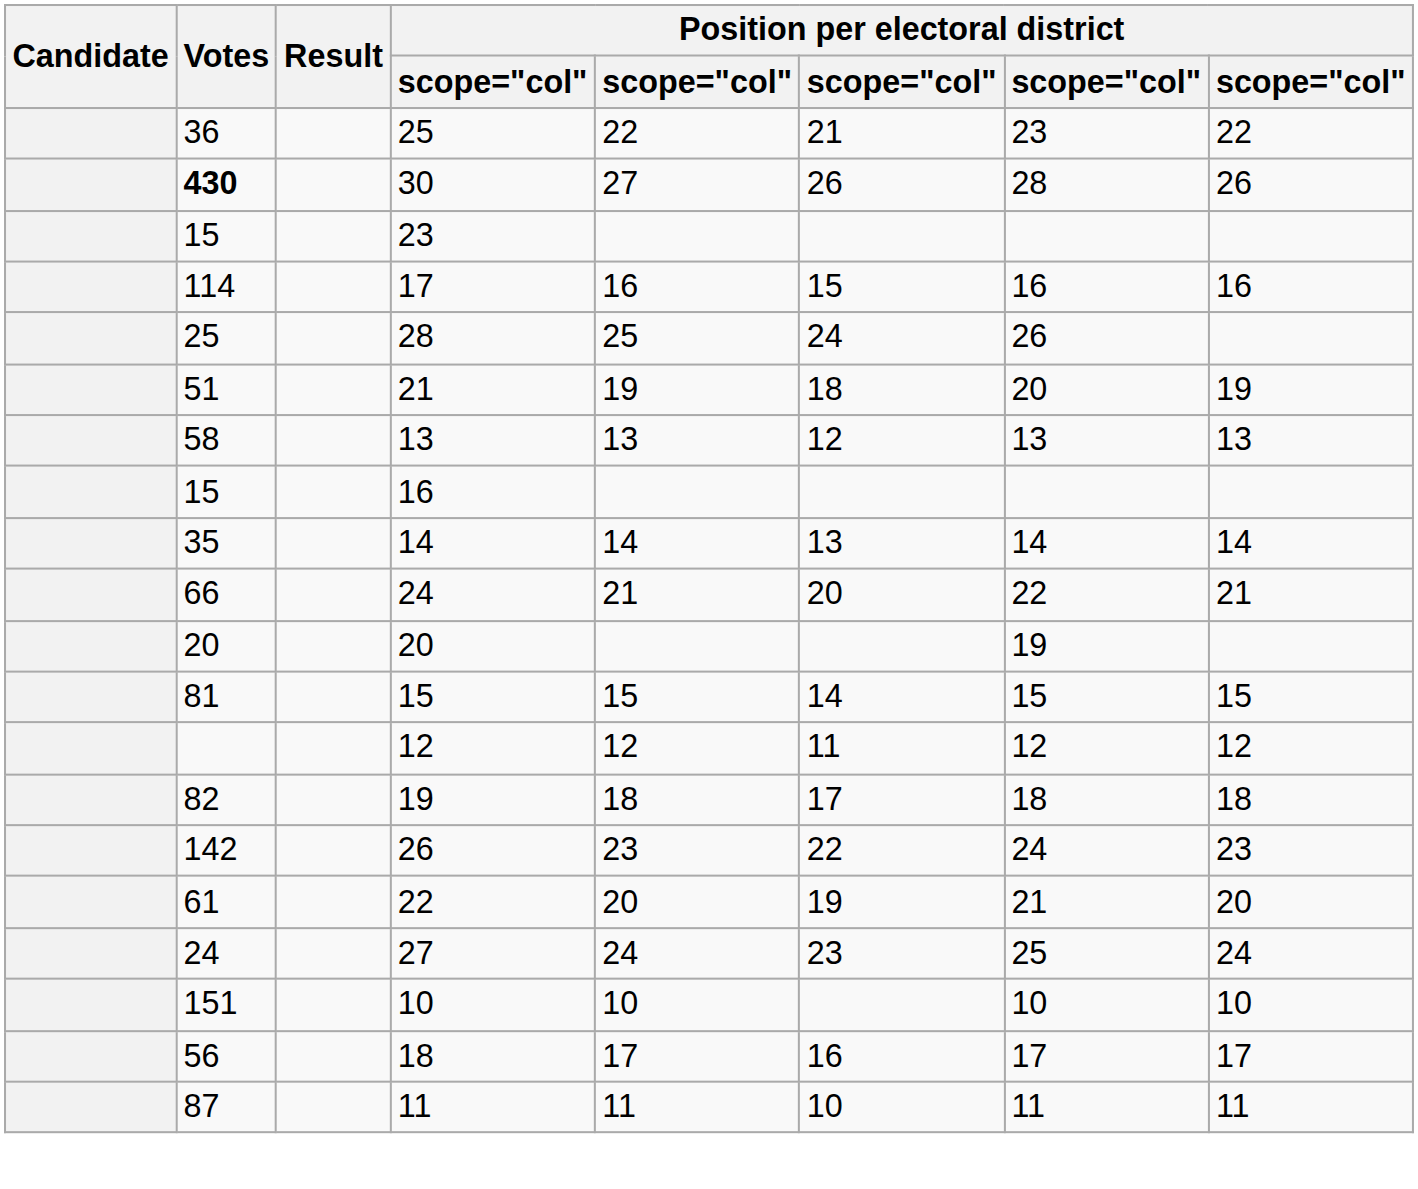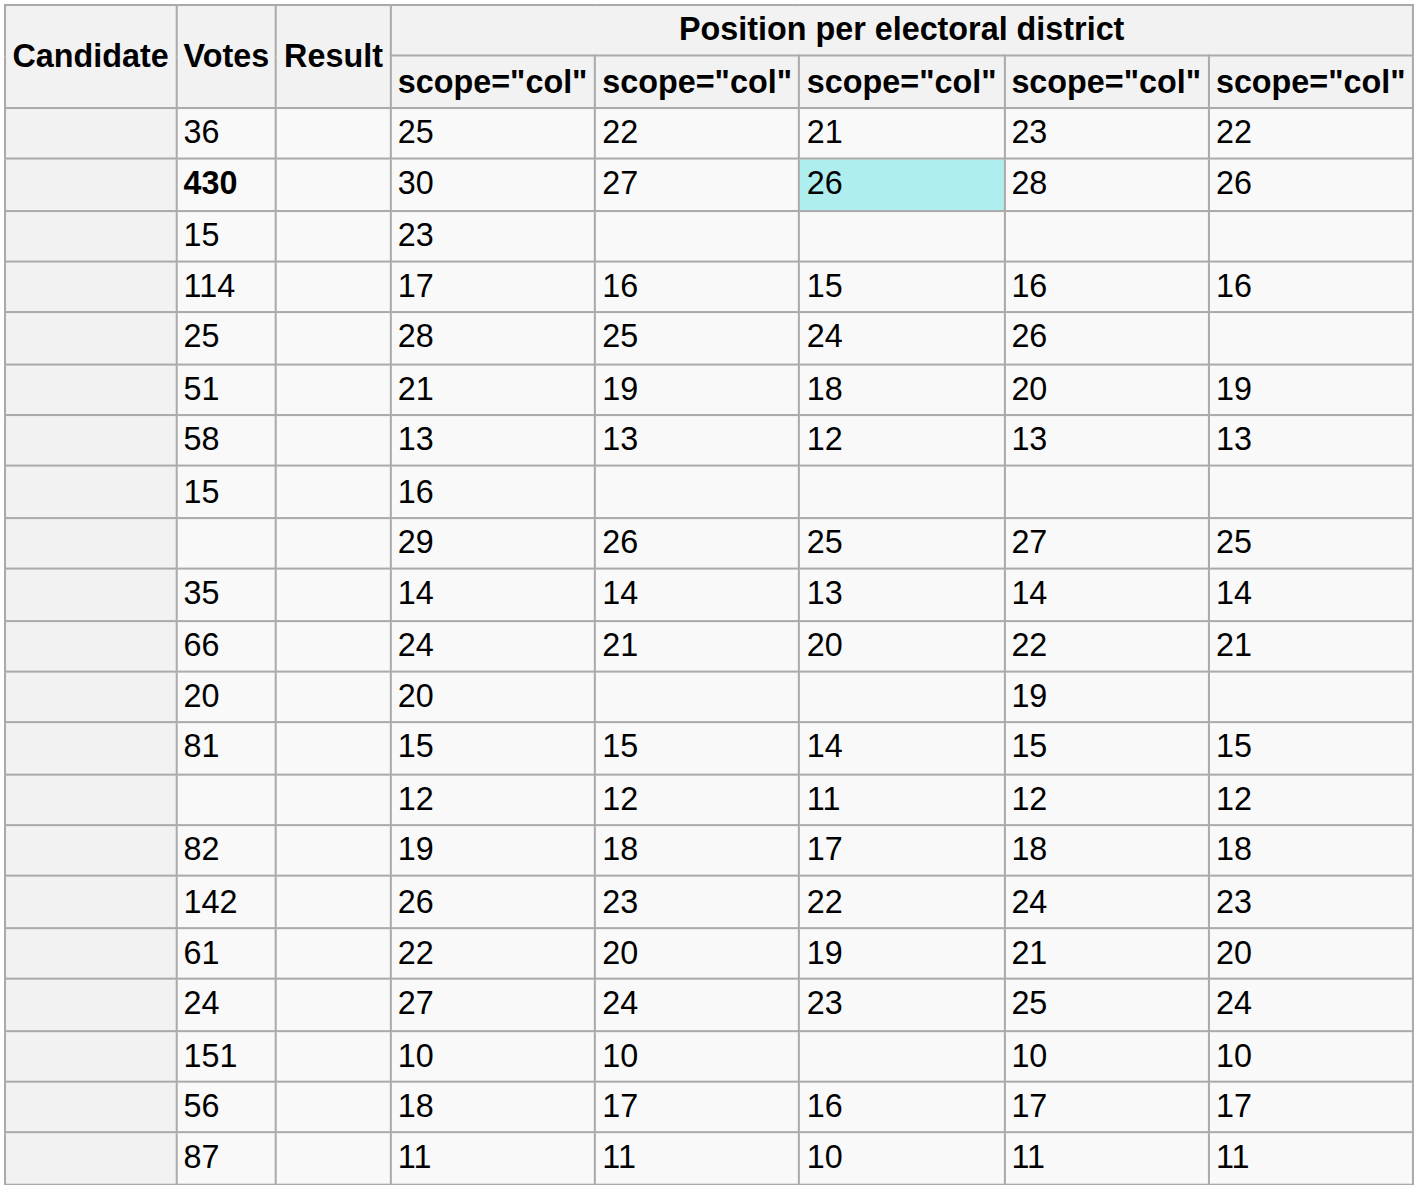(825, 183) no background -> (825, 183) paleturquoise background
+ row: (416, 542)
